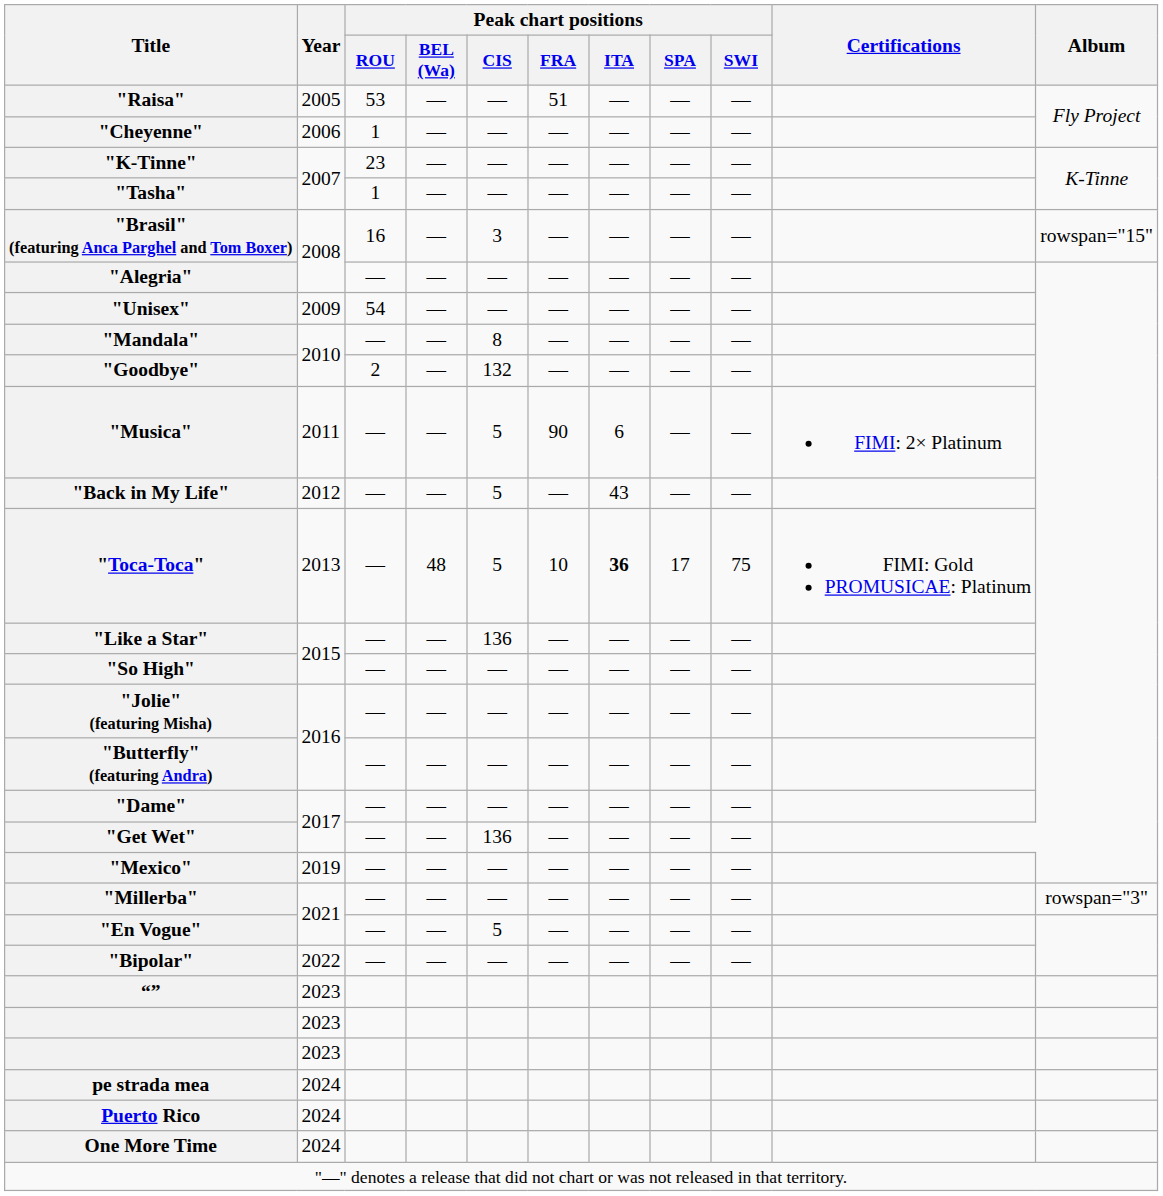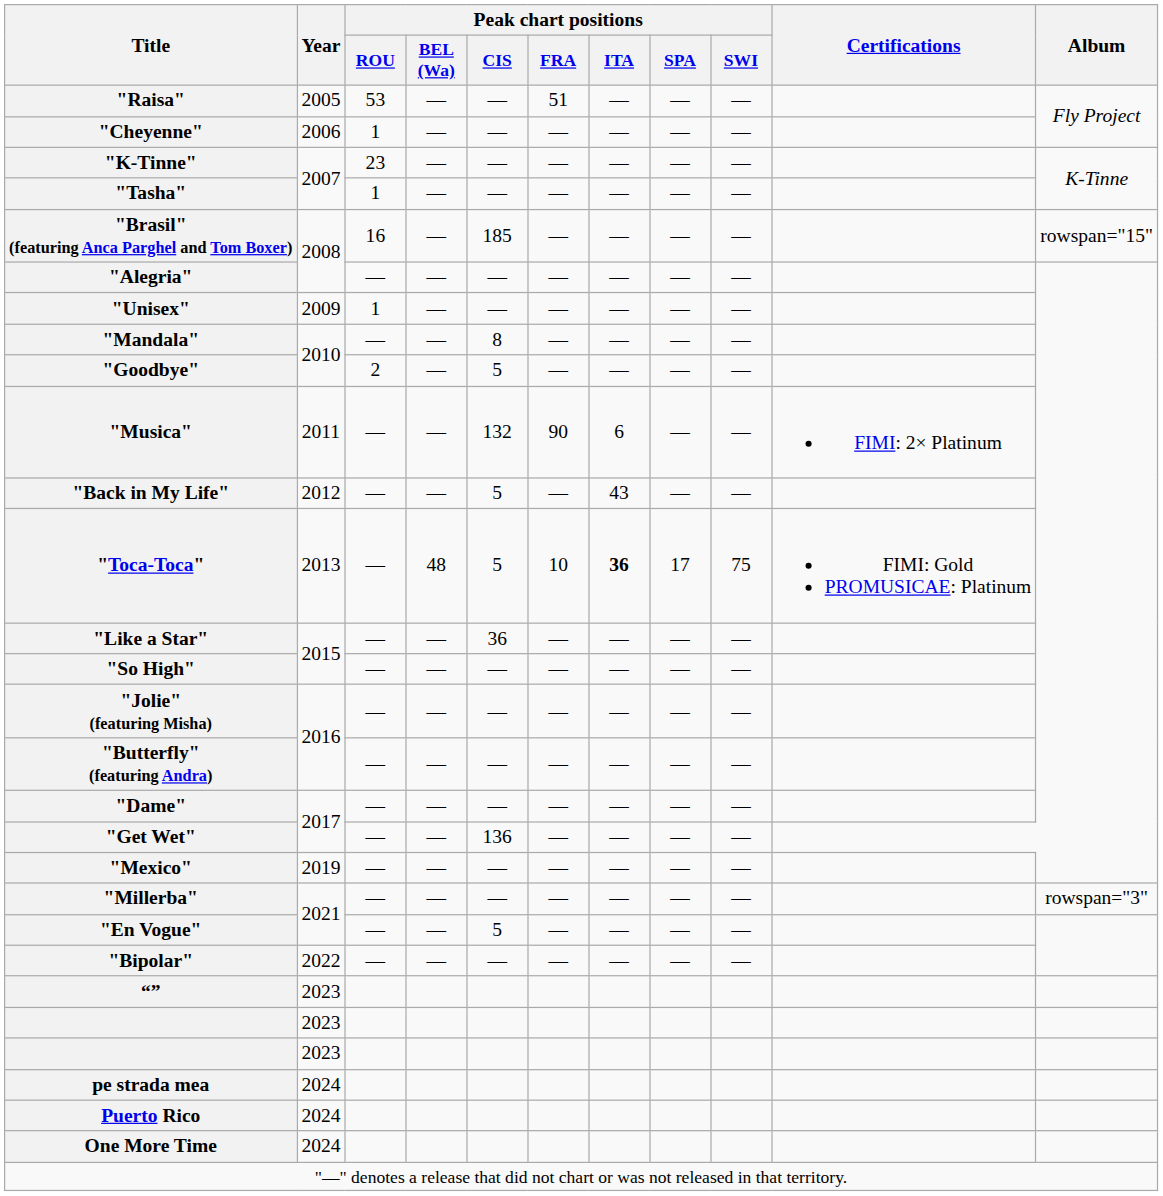(497, 235) 3 -> (497, 235) 185
(375, 308) 54 -> (375, 308) 1
(497, 370) 132 -> (497, 370) 5
(497, 431) 5 -> (497, 431) 132
(497, 638) 136 -> (497, 638) 36
